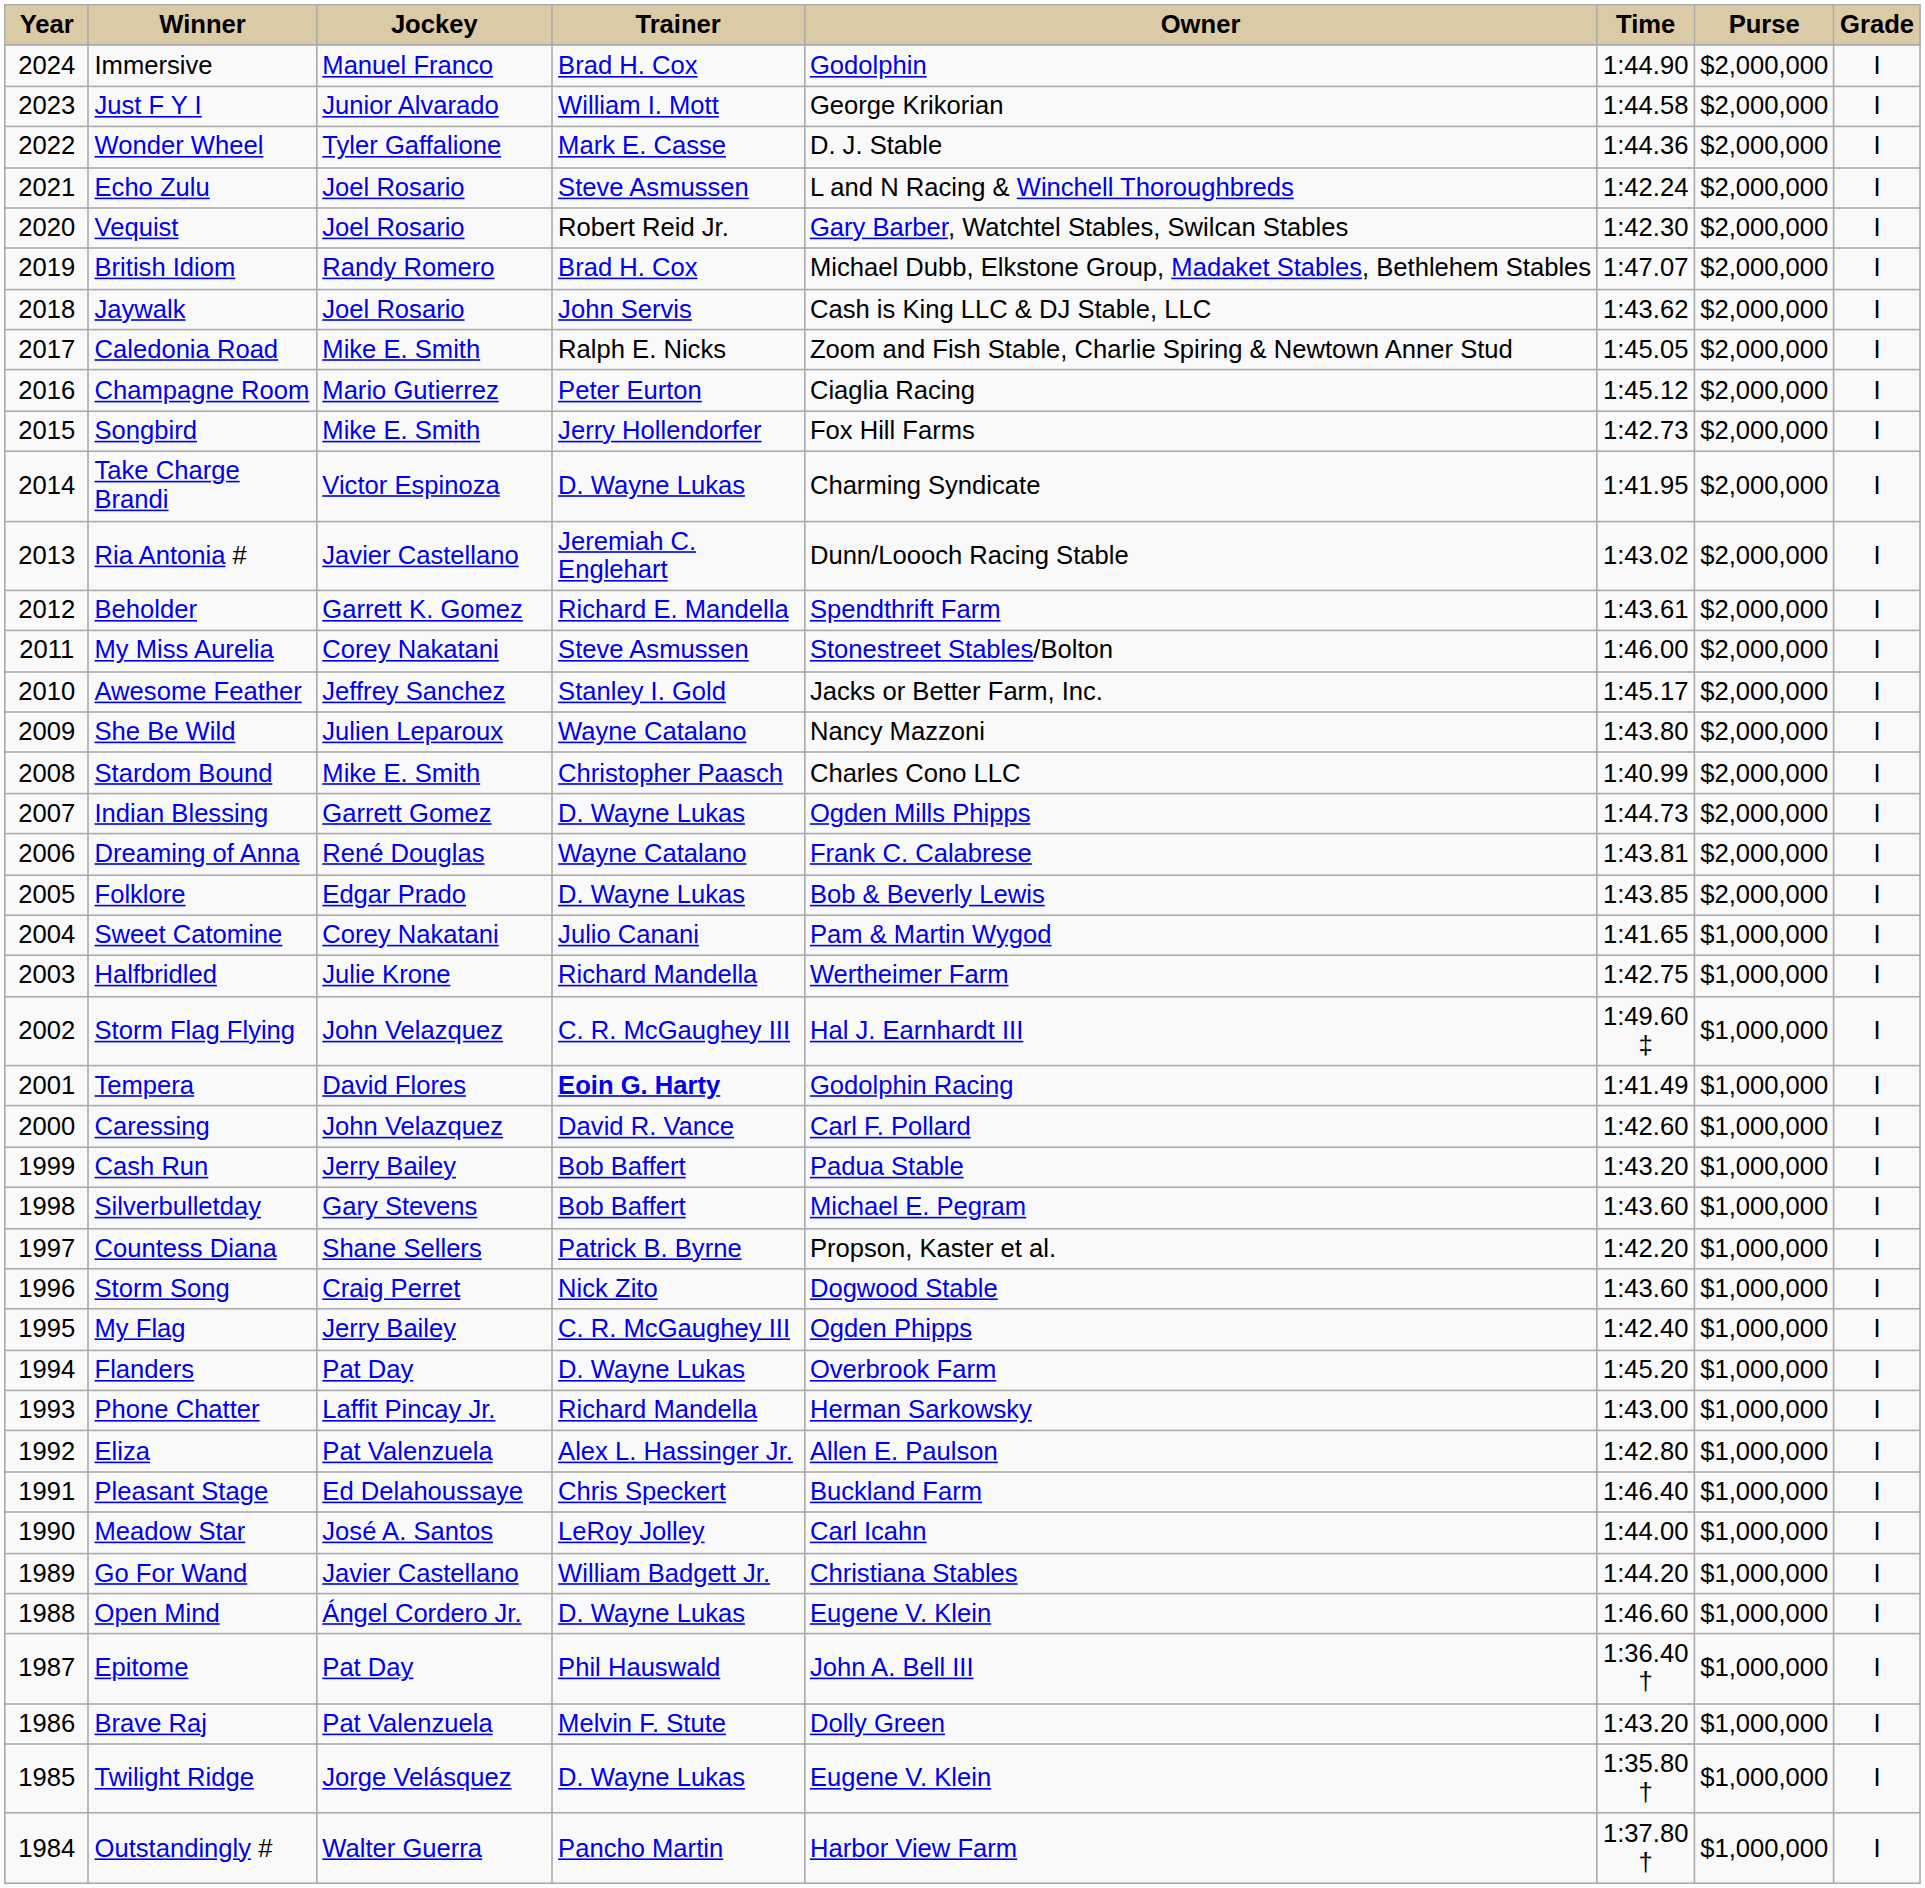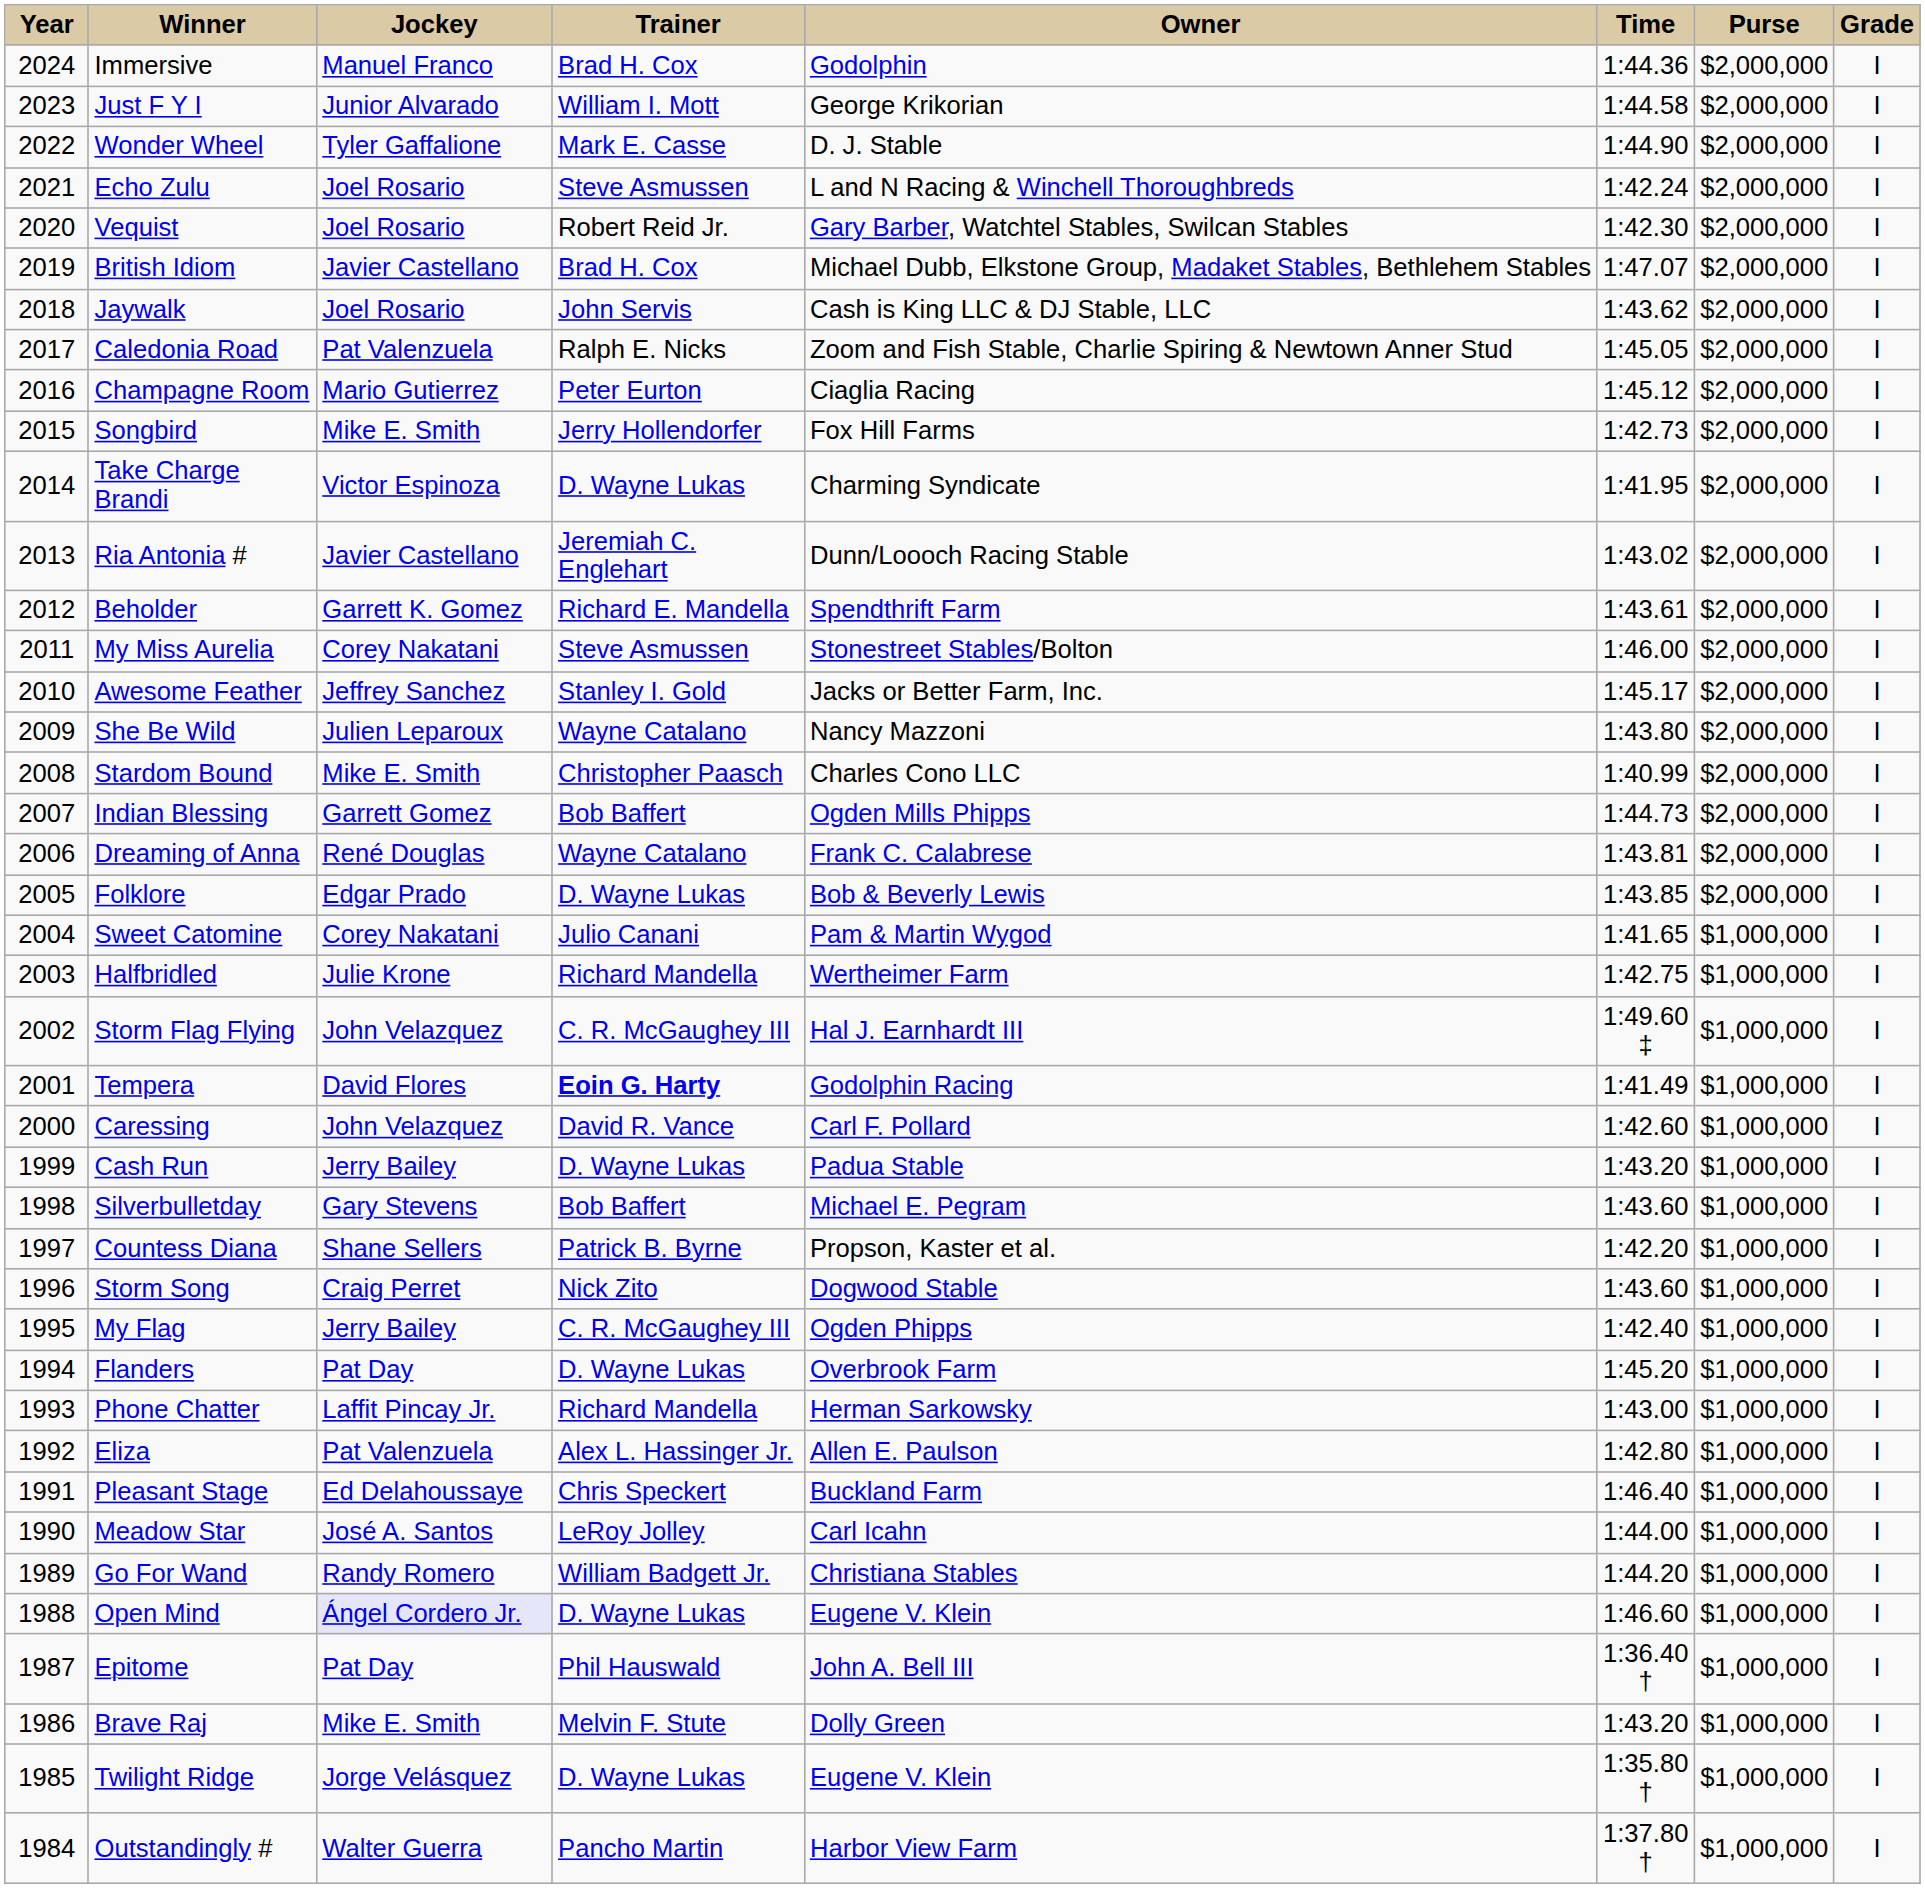(1646, 65) 1:44.90 -> (1646, 65) 1:44.36
(1646, 146) 1:44.36 -> (1646, 146) 1:44.90
(408, 268) Randy Romero -> (420, 268) Javier Castellano
(401, 349) Mike E. Smith -> (407, 349) Pat Valenzuela
(652, 813) D. Wayne Lukas -> (622, 813) Bob Baffert
(622, 1166) Bob Baffert -> (652, 1166) D. Wayne Lukas
(420, 1572) Javier Castellano -> (408, 1572) Randy Romero
(422, 1613) no background -> (422, 1613) lavender background
(407, 1723) Pat Valenzuela -> (401, 1723) Mike E. Smith
